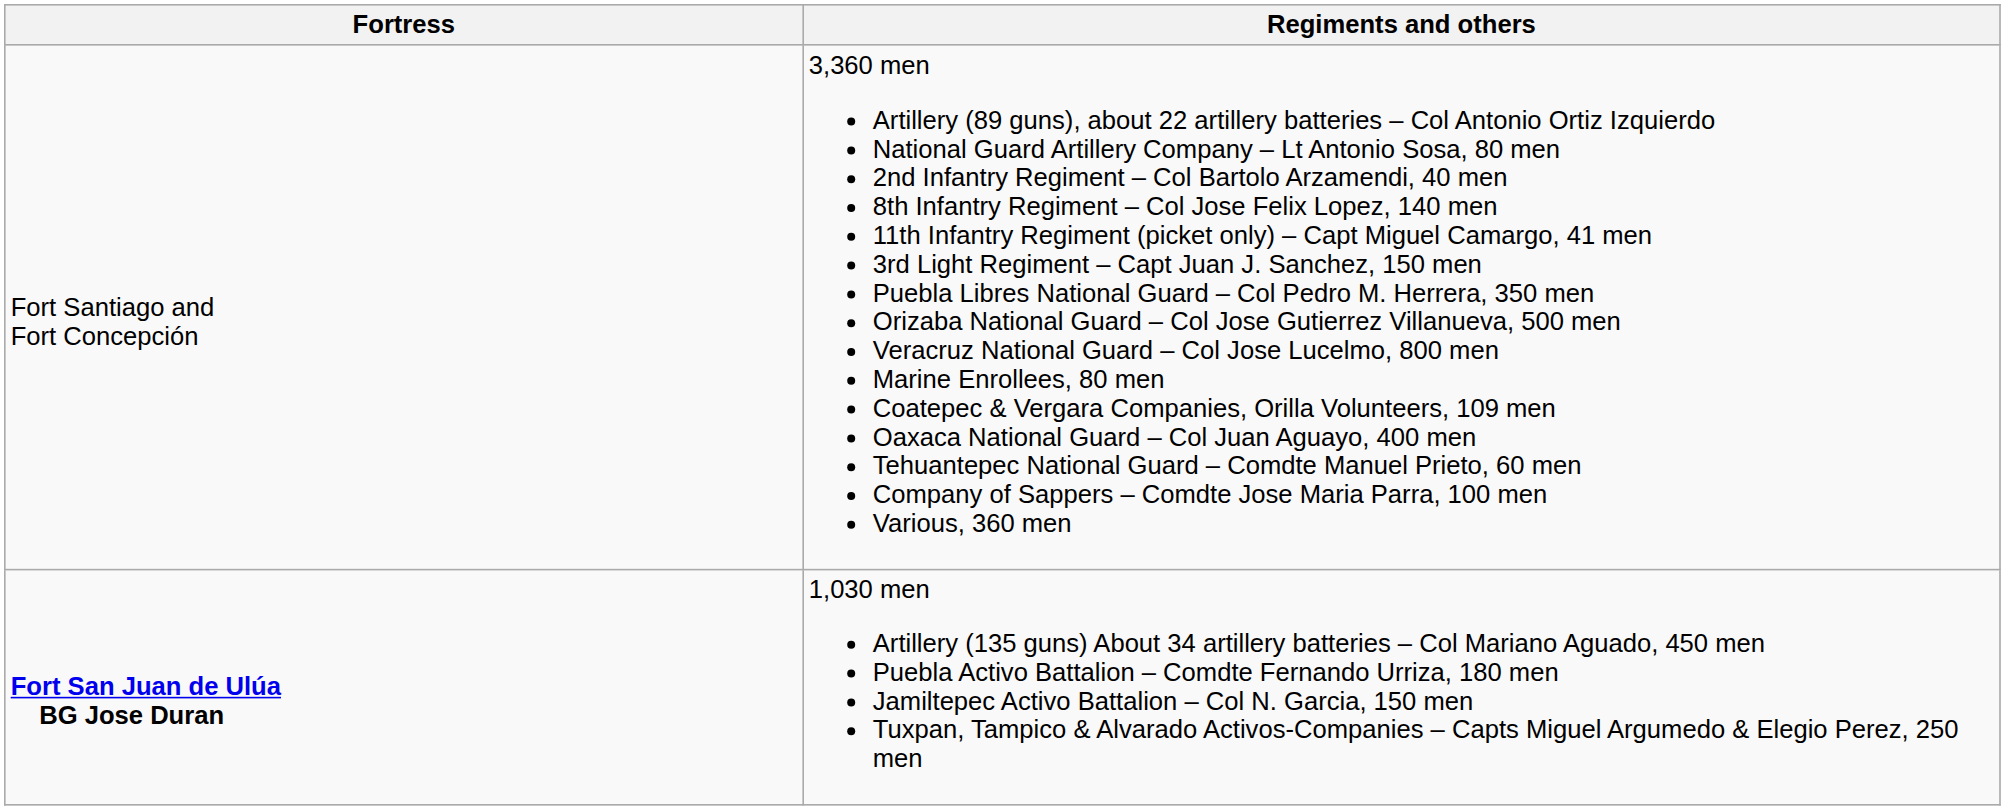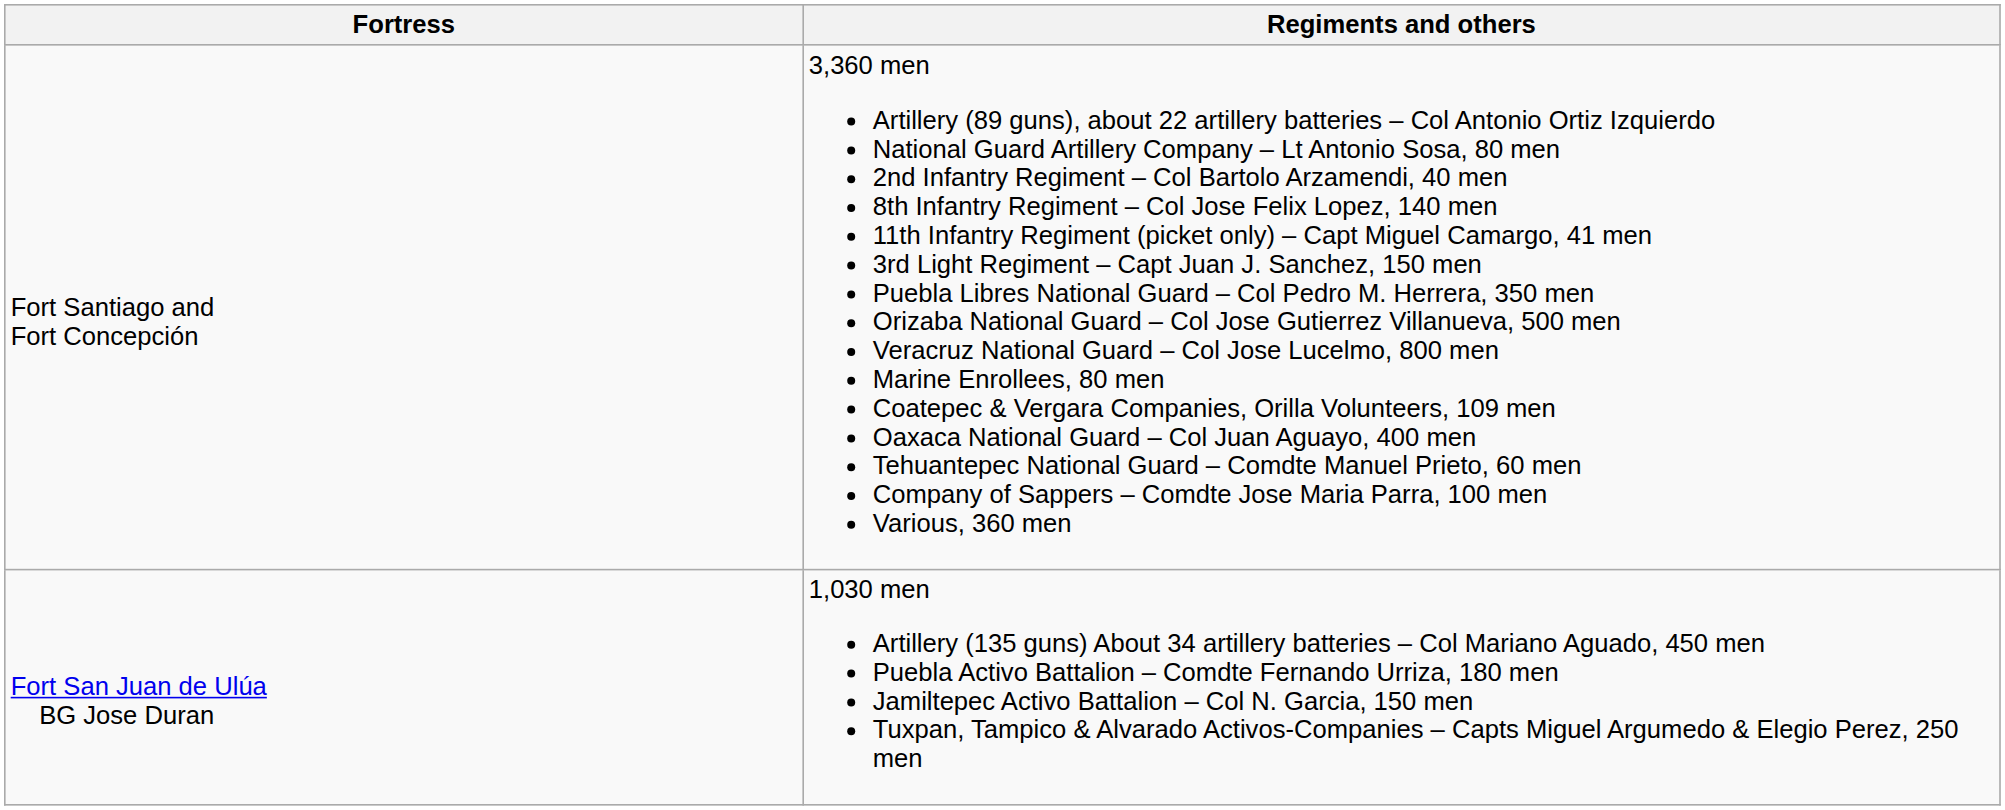(146, 701) bold -> (139, 701) normal
